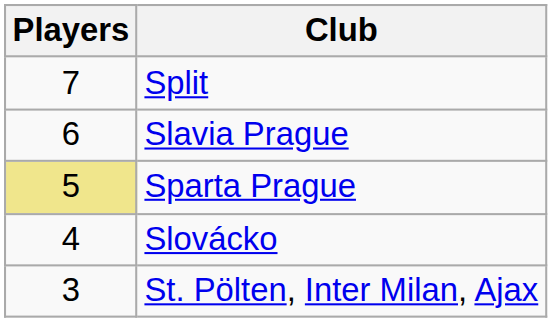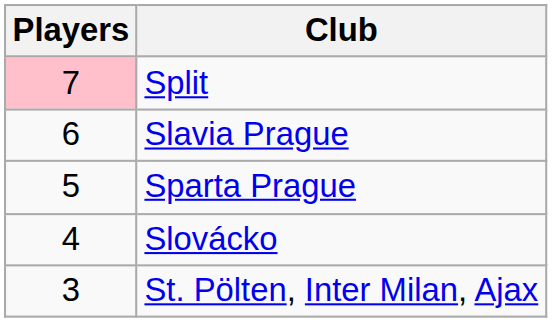(71, 82) no background -> (71, 82) pink background
(71, 186) khaki background -> (71, 186) no background
